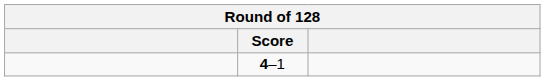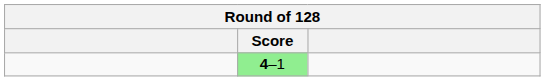(272, 65) no background -> (272, 65) lightgreen background
